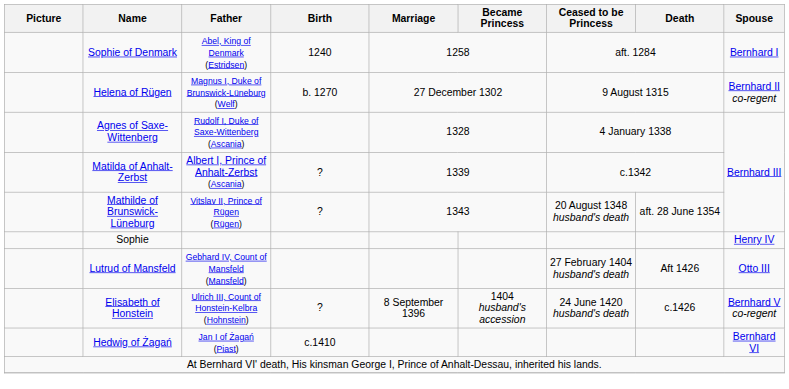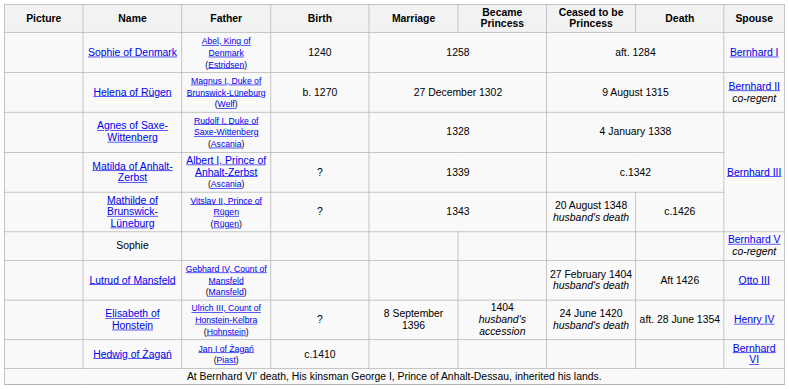(680, 212) aft. 28 June 1354 -> (680, 212) c.1426
(754, 240) Henry IV -> (754, 246) Bernhard V co-regent
(680, 308) c.1426 -> (680, 320) aft. 28 June 1354
(754, 308) Bernhard V co-regent -> (754, 320) Henry IV
